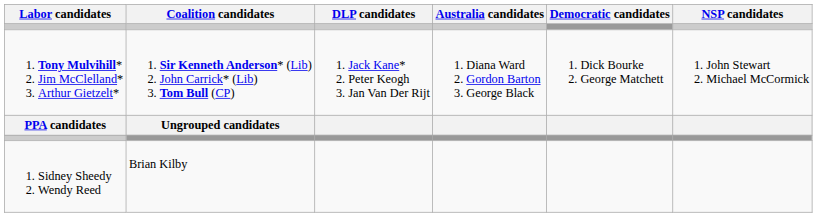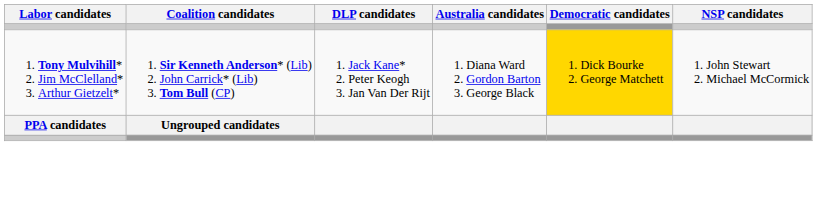(610, 72) no background -> (610, 72) gold background
- row: (65, 183)
